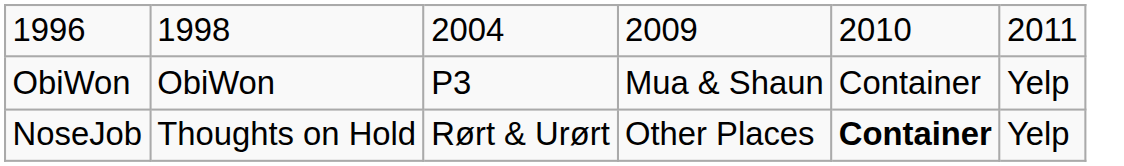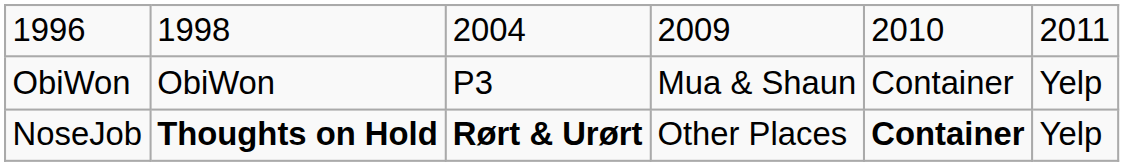(287, 134) normal -> (297, 134) bold
(521, 134) normal -> (548, 134) bold
